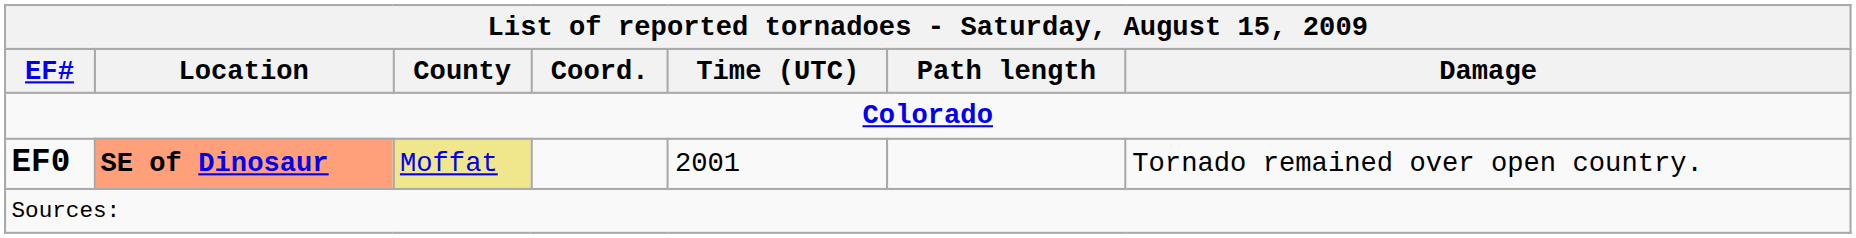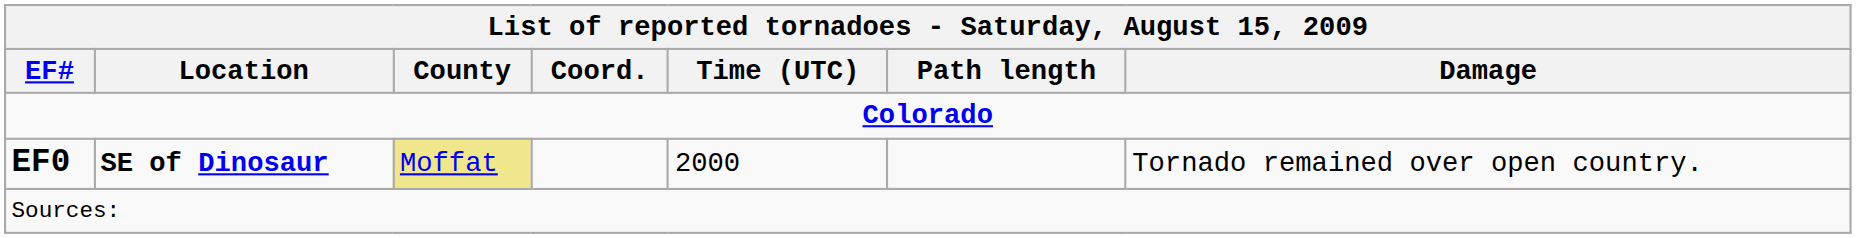(215, 163) lightsalmon background -> (215, 163) no background
(708, 163) 2001 -> (708, 163) 2000
